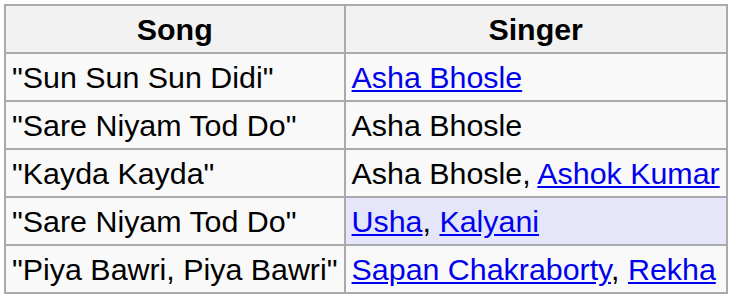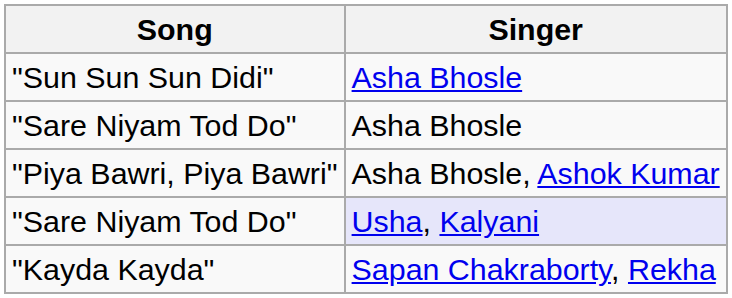(113, 174) "Kayda Kayda" -> (175, 174) "Piya Bawri, Piya Bawri"
(175, 270) "Piya Bawri, Piya Bawri" -> (113, 270) "Kayda Kayda"
